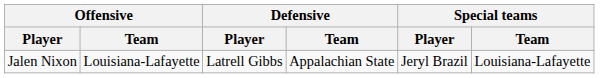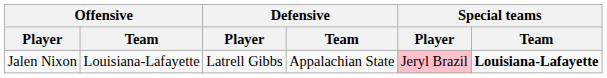(434, 61) no background -> (434, 61) pink background
(532, 61) normal -> (536, 61) bold
